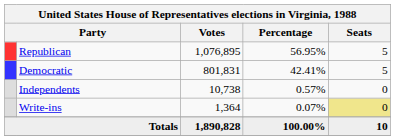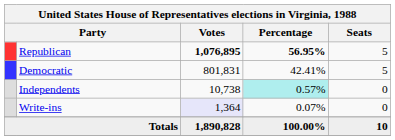(218, 51) normal -> (218, 51) bold
(308, 51) normal -> (307, 51) bold
(311, 89) no background -> (311, 89) paleturquoise background
(228, 108) no background -> (228, 108) lavender background
(385, 108) khaki background -> (385, 108) no background
